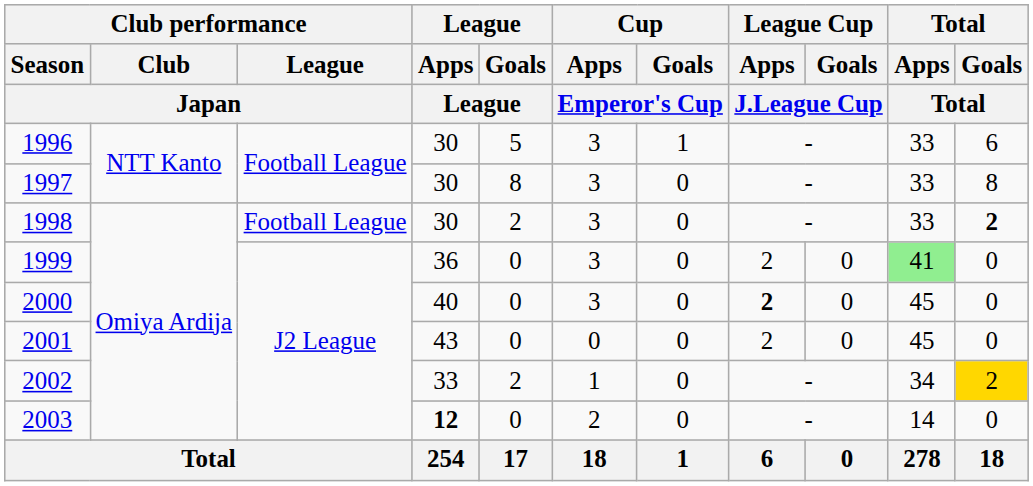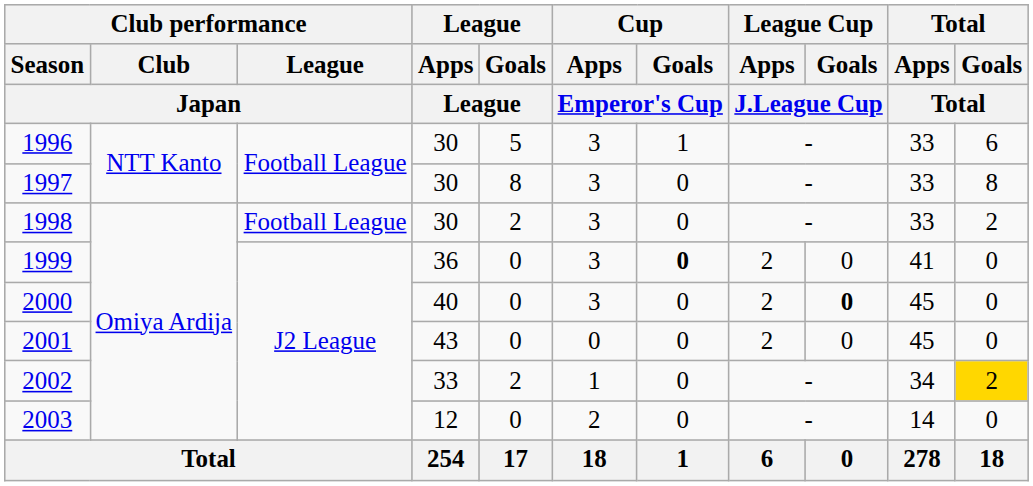(992, 222) bold -> (992, 222) normal
(683, 261) normal -> (683, 261) bold
(922, 261) lightgreen background -> (922, 261) no background
(767, 301) bold -> (767, 301) normal
(847, 301) normal -> (847, 301) bold
(446, 420) bold -> (446, 420) normal
